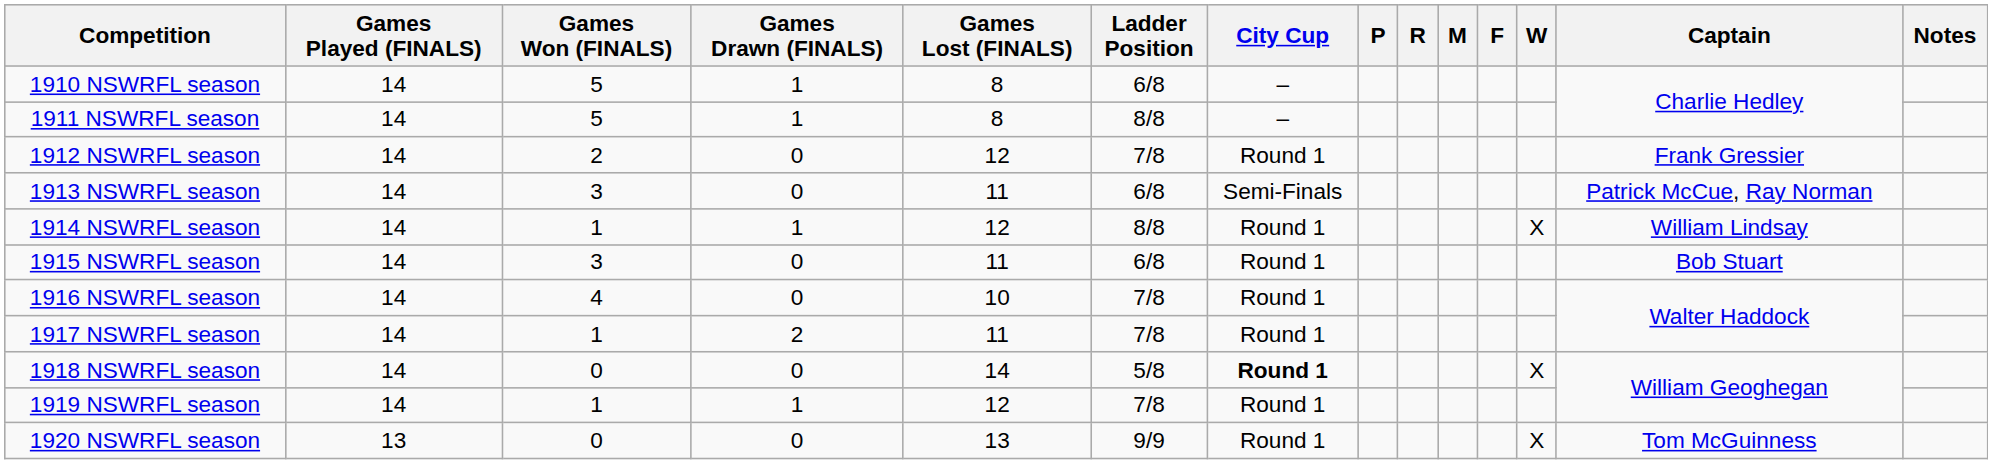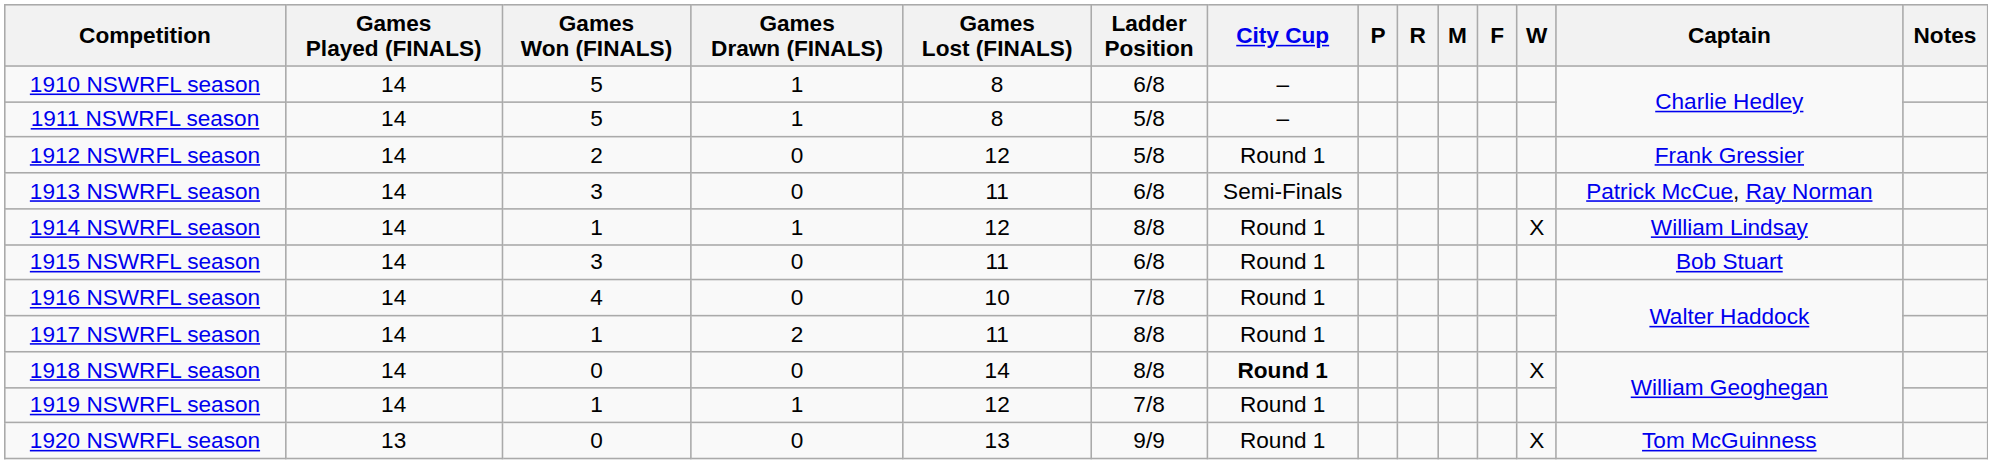(1149, 120) 8/8 -> (1149, 120) 5/8
(1149, 155) 7/8 -> (1149, 155) 5/8
(1149, 334) 7/8 -> (1149, 334) 8/8
(1149, 370) 5/8 -> (1149, 370) 8/8
